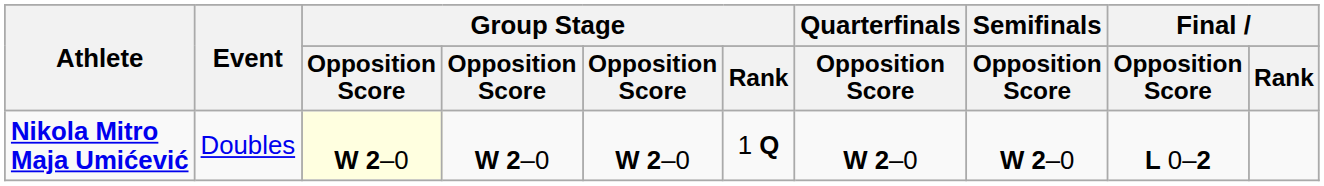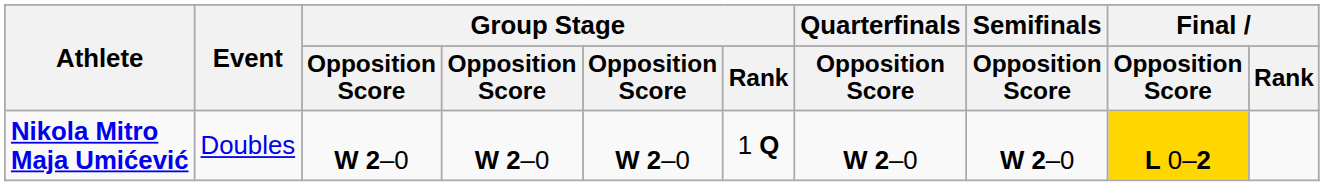(371, 160) lightyellow background -> (371, 160) no background
(1178, 160) no background -> (1178, 160) gold background
